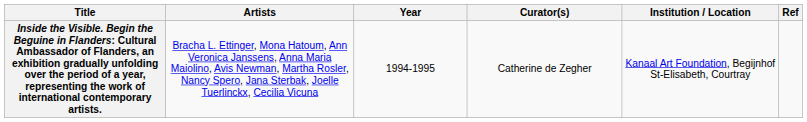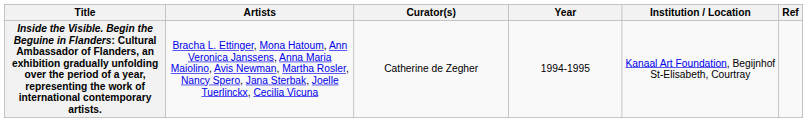columns swapped: (410, 12) <-> (545, 12)
